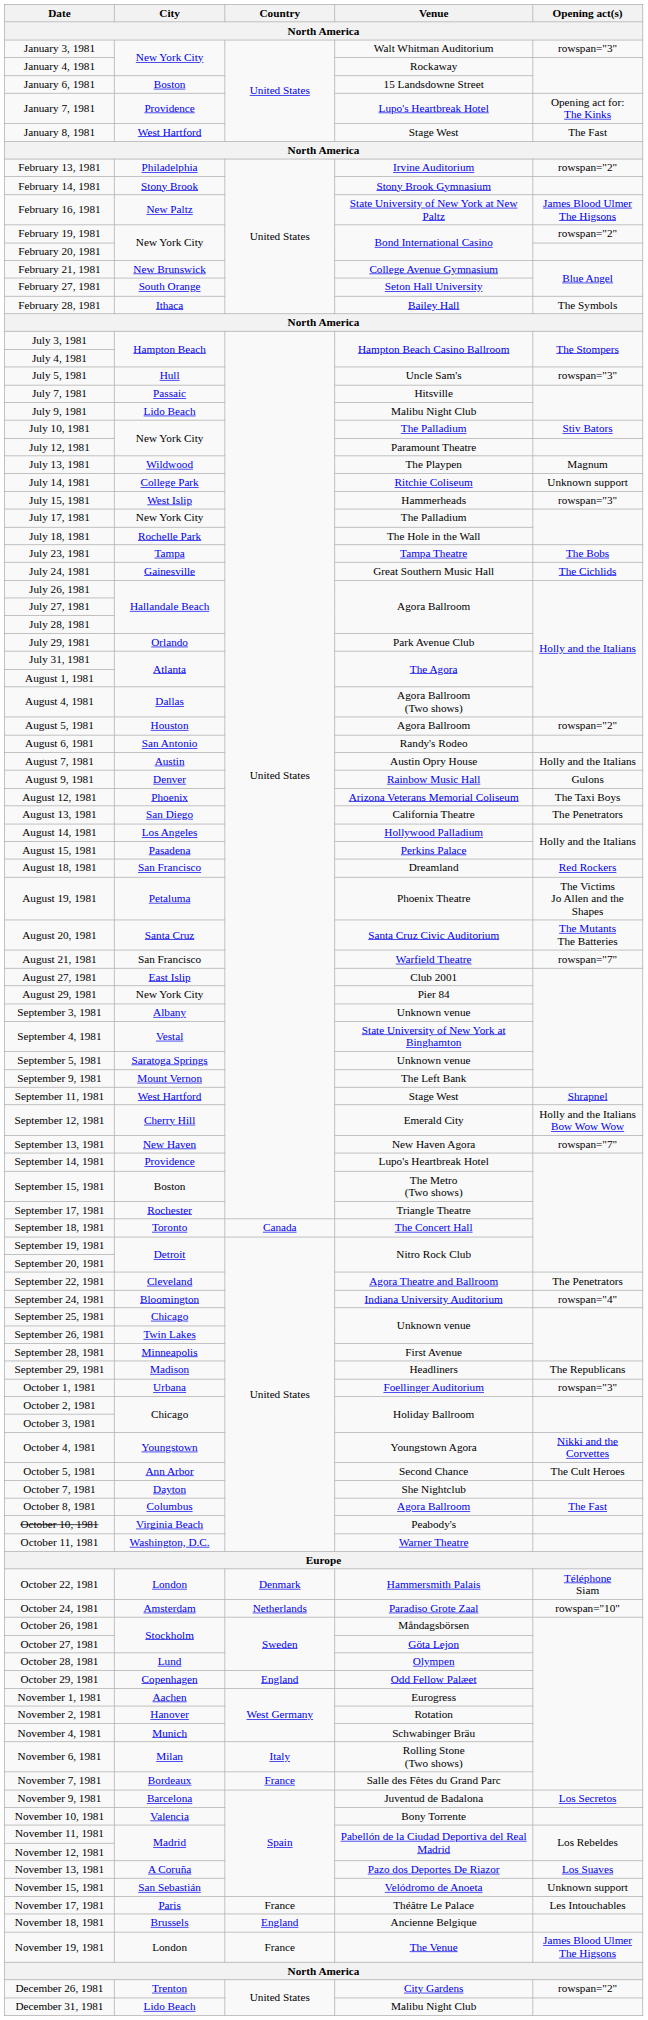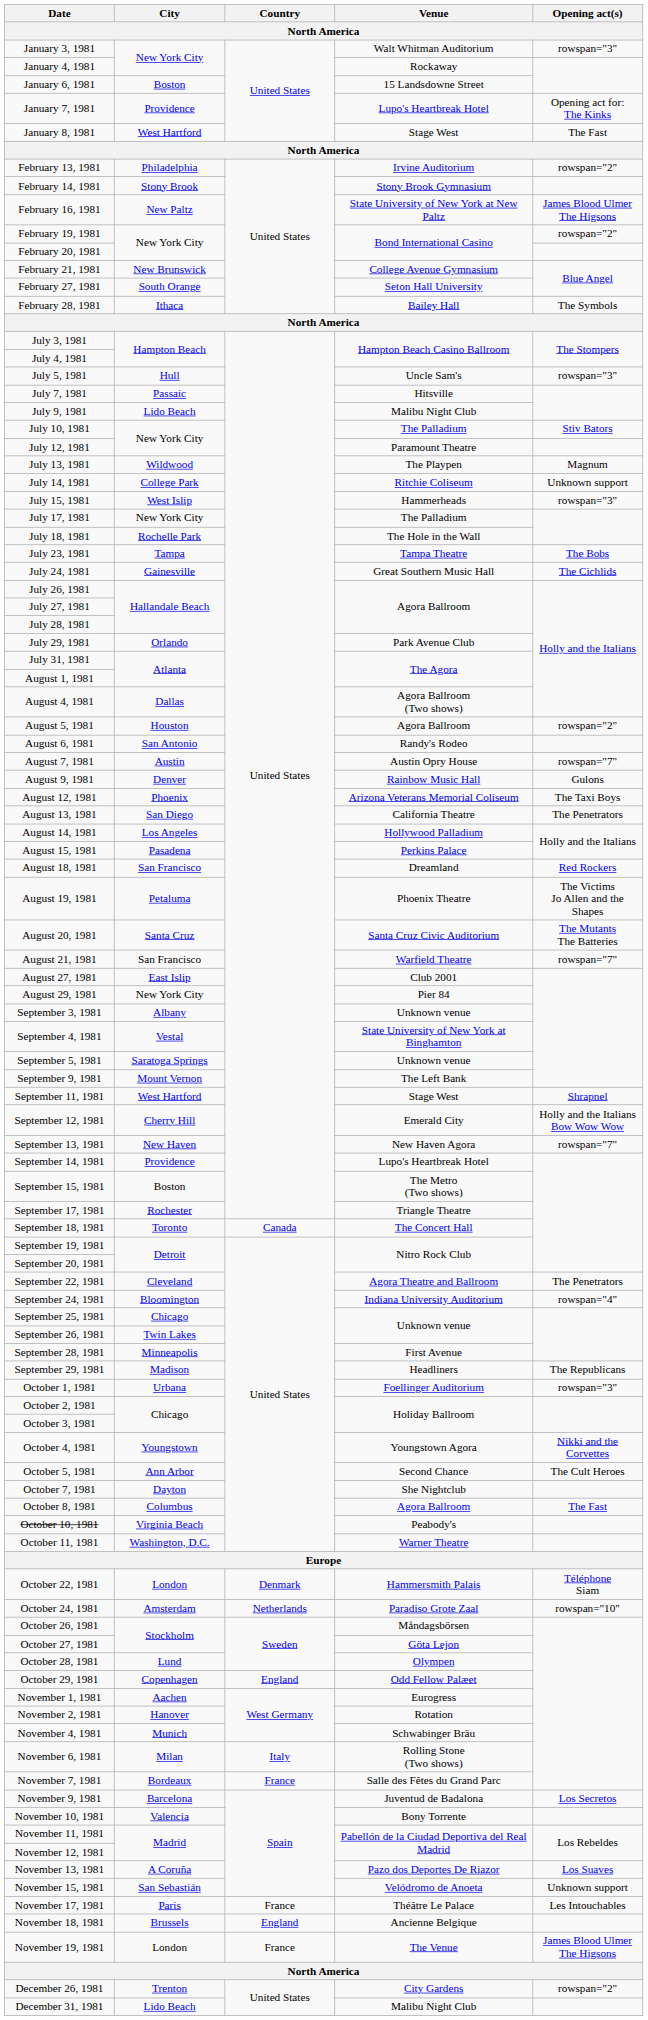(588, 761) Holly and the Italians -> (588, 761) rowspan="7"
